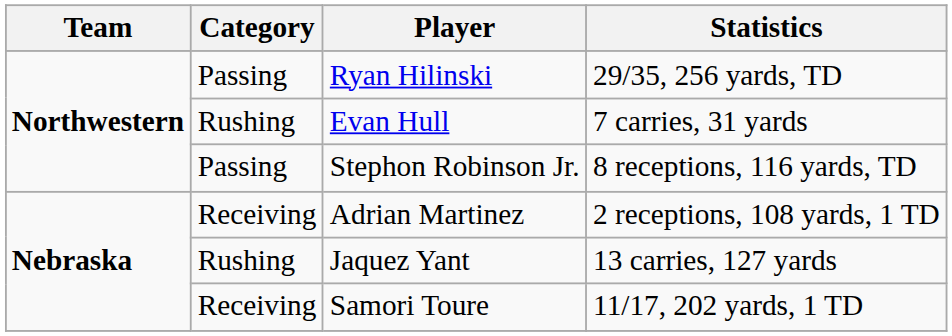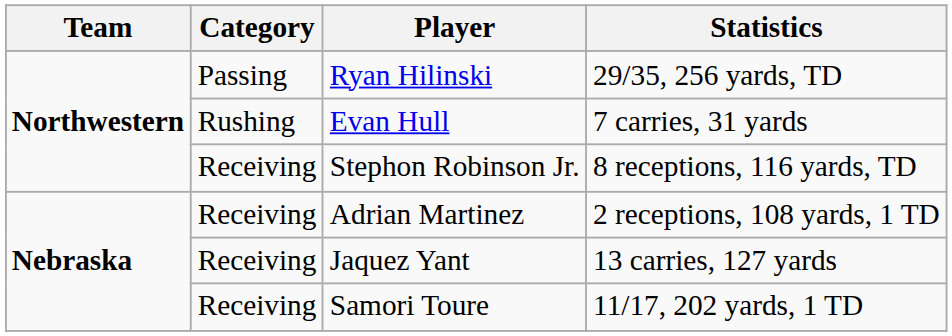(242, 167) Passing -> (257, 167) Receiving
(246, 260) Rushing -> (257, 260) Receiving
